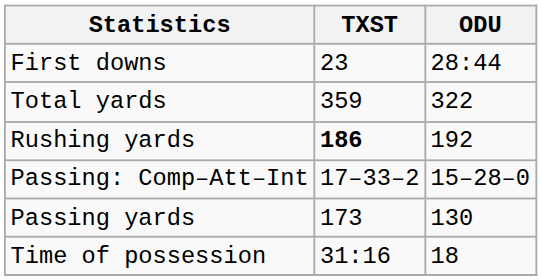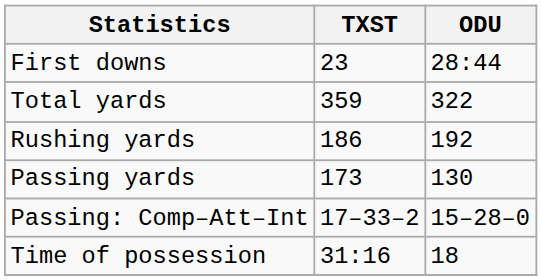(341, 141) bold -> (341, 141) normal
rows swapped: (103, 218) <-> (160, 179)
